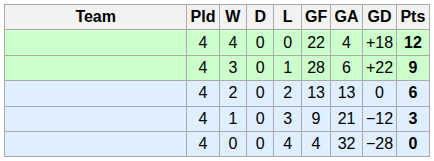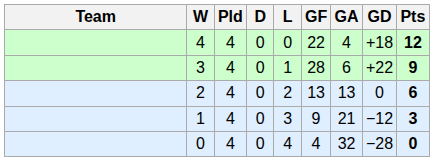columns swapped: (203, 17) <-> (233, 17)
